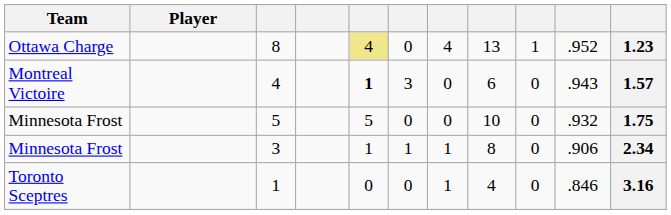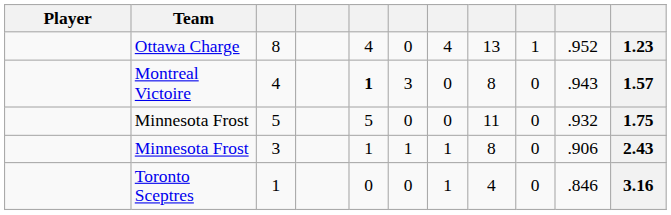columns swapped: (193, 18) <-> (67, 18)
(369, 45) khaki background -> (369, 45) no background
(491, 83) 6 -> (491, 83) 8
(491, 120) 10 -> (491, 120) 11
(638, 148) 2.34 -> (638, 148) 2.43
